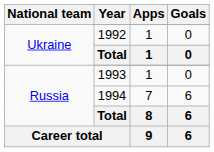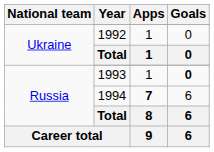(188, 75) normal -> (188, 75) bold
(149, 95) normal -> (149, 95) bold
